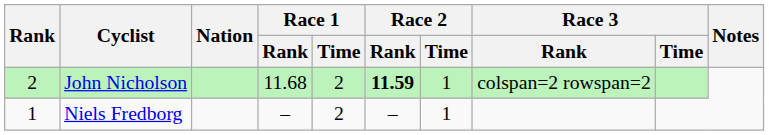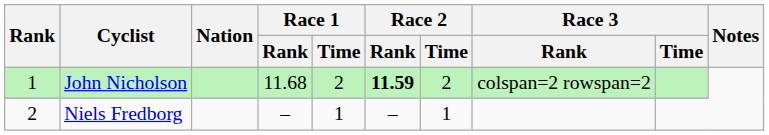(32, 82) 2 -> (32, 82) 1
(446, 82) 1 -> (446, 82) 2
(32, 113) 1 -> (32, 113) 2
(339, 113) 2 -> (339, 113) 1
